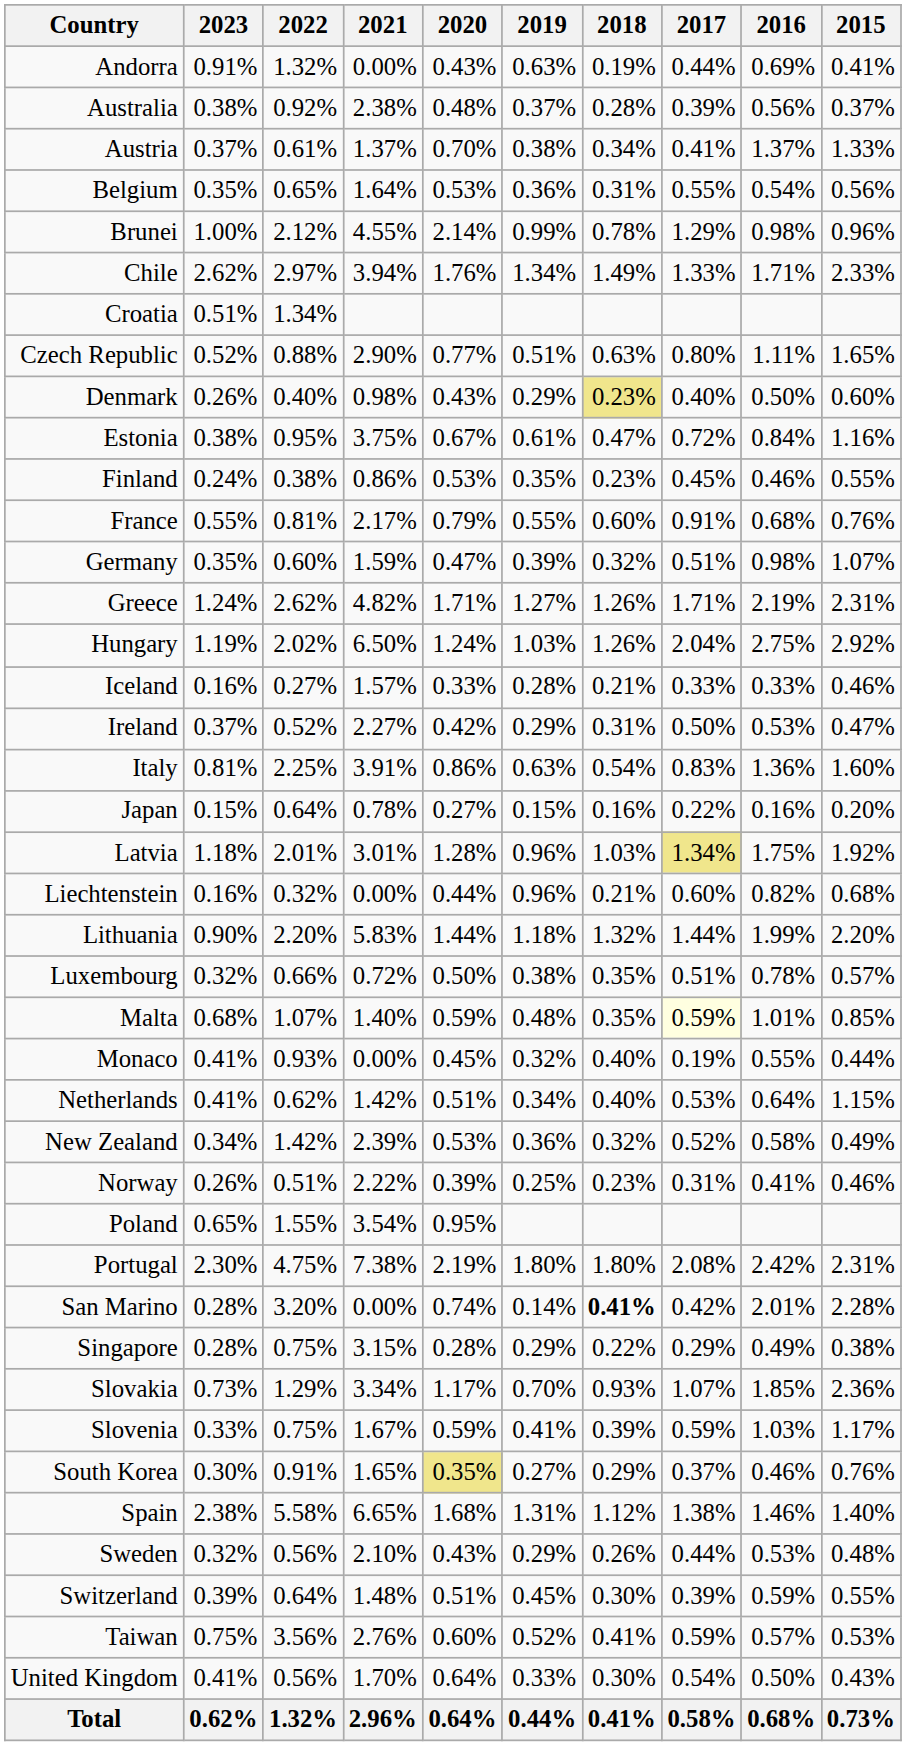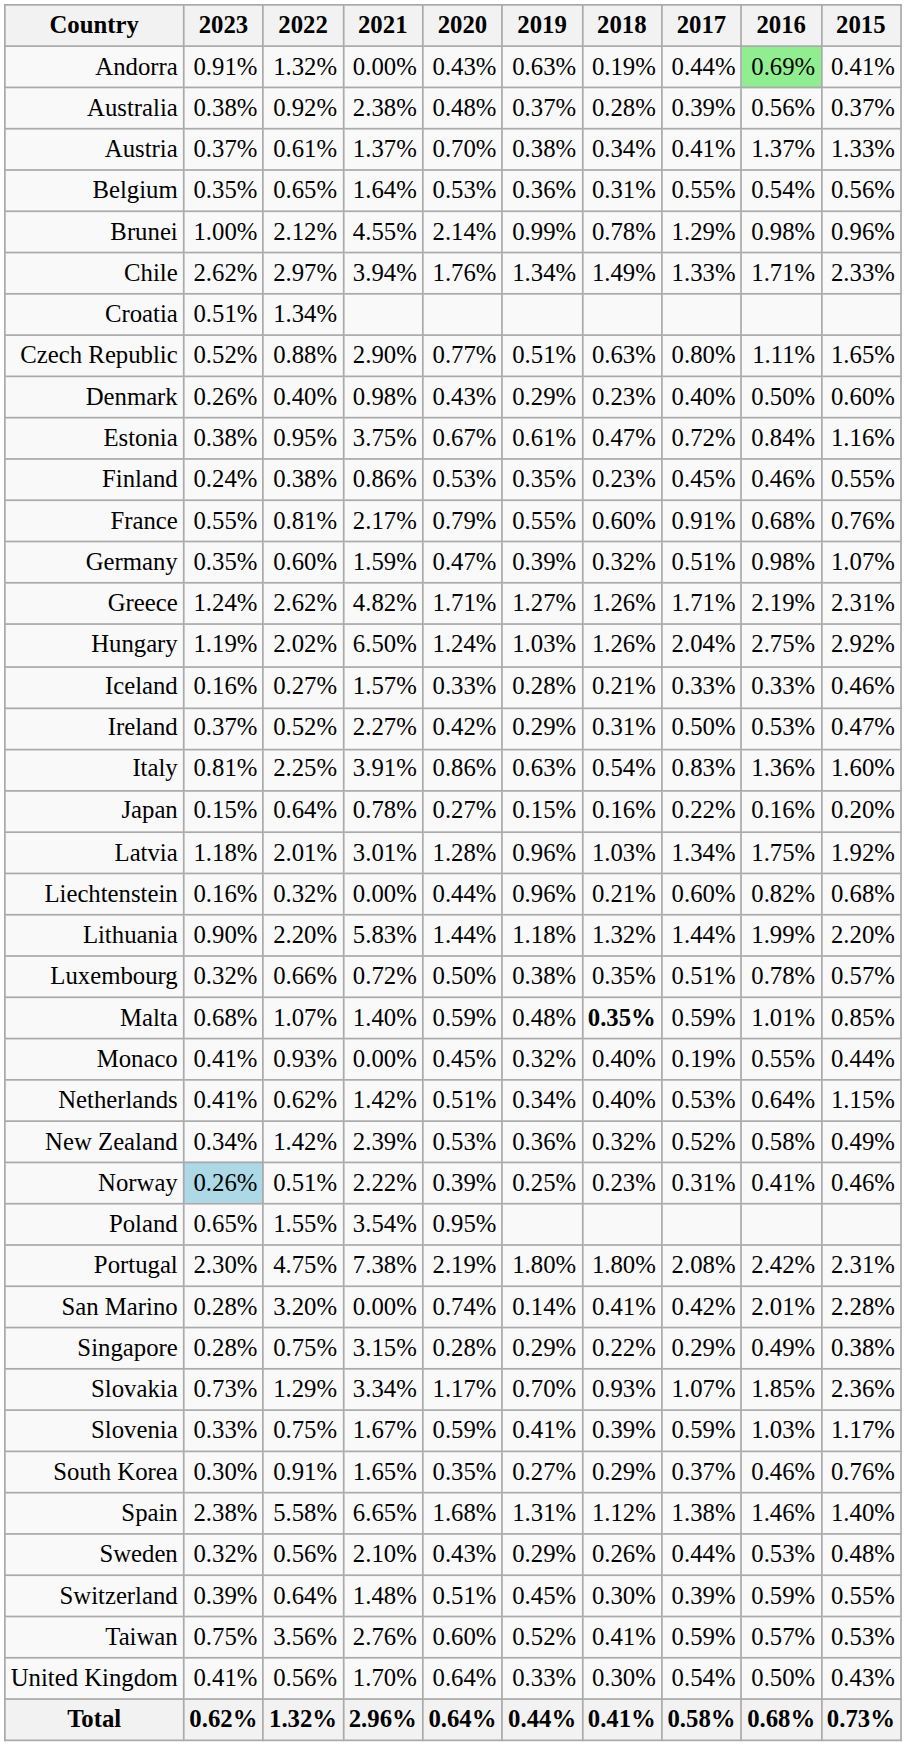(783, 66) no background -> (783, 66) lightgreen background
(624, 397) khaki background -> (624, 397) no background
(704, 851) khaki background -> (704, 851) no background
(624, 1017) normal -> (622, 1017) bold
(704, 1017) lightyellow background -> (704, 1017) no background
(225, 1182) no background -> (225, 1182) lightblue background
(622, 1306) bold -> (624, 1306) normal
(465, 1471) khaki background -> (465, 1471) no background
